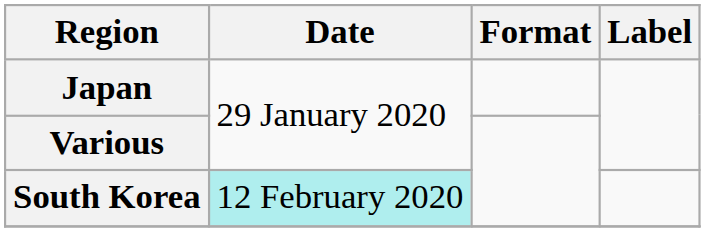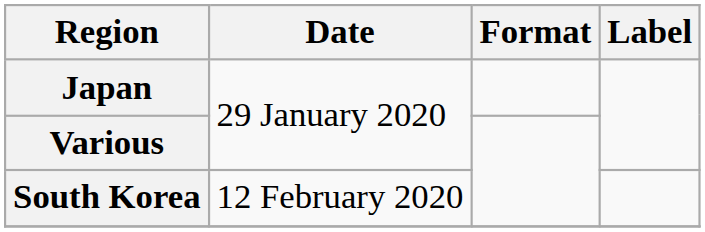(340, 197) paleturquoise background -> (340, 197) no background
